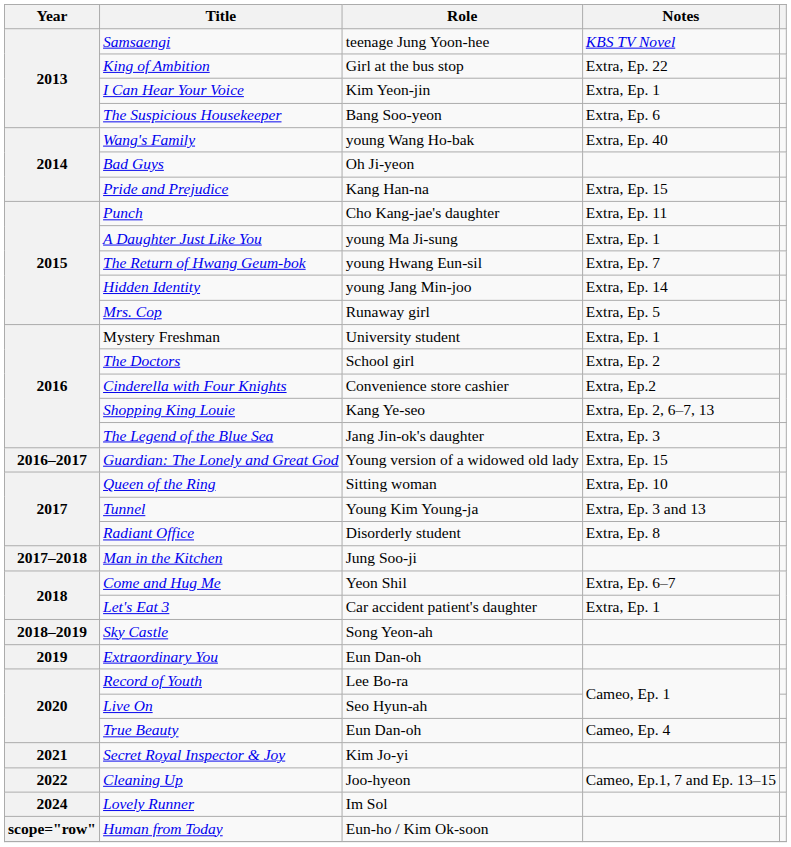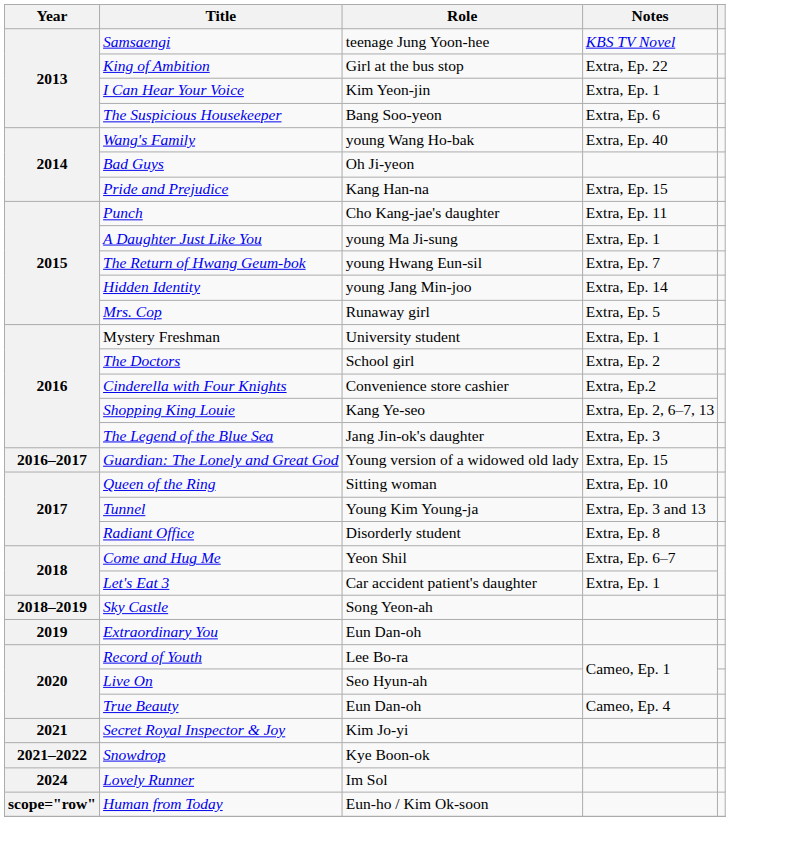- row: (163, 558)
+ row: (134, 755)
- row: (143, 779)
